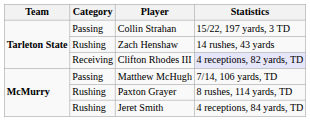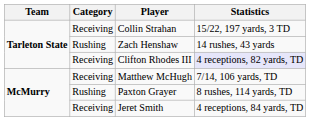(88, 28) Passing -> (93, 28) Receiving
(88, 76) Passing -> (93, 76) Receiving
(89, 108) Rushing -> (93, 108) Receiving
